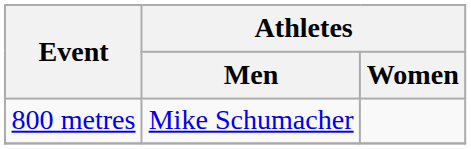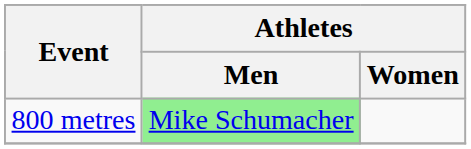(251, 120) no background -> (251, 120) lightgreen background
